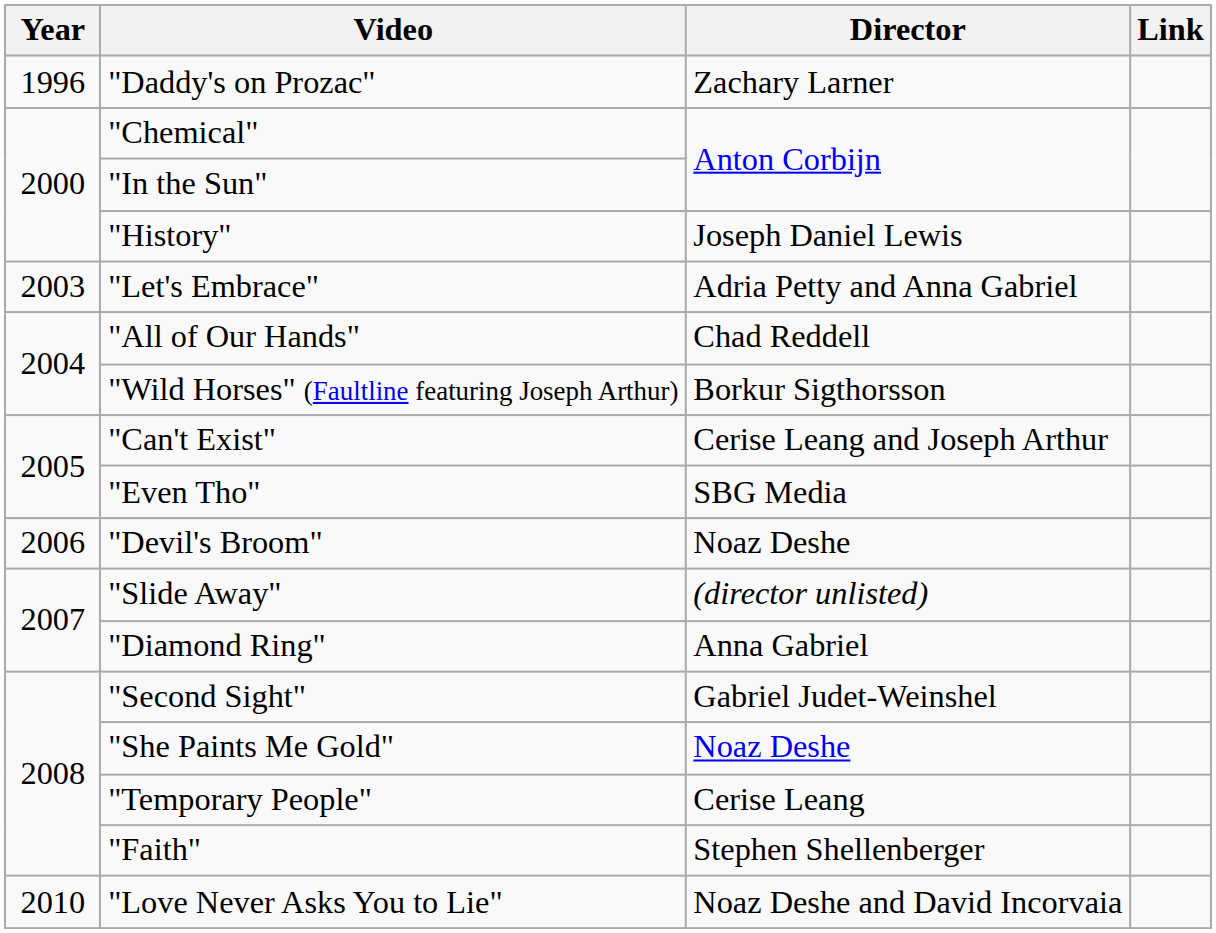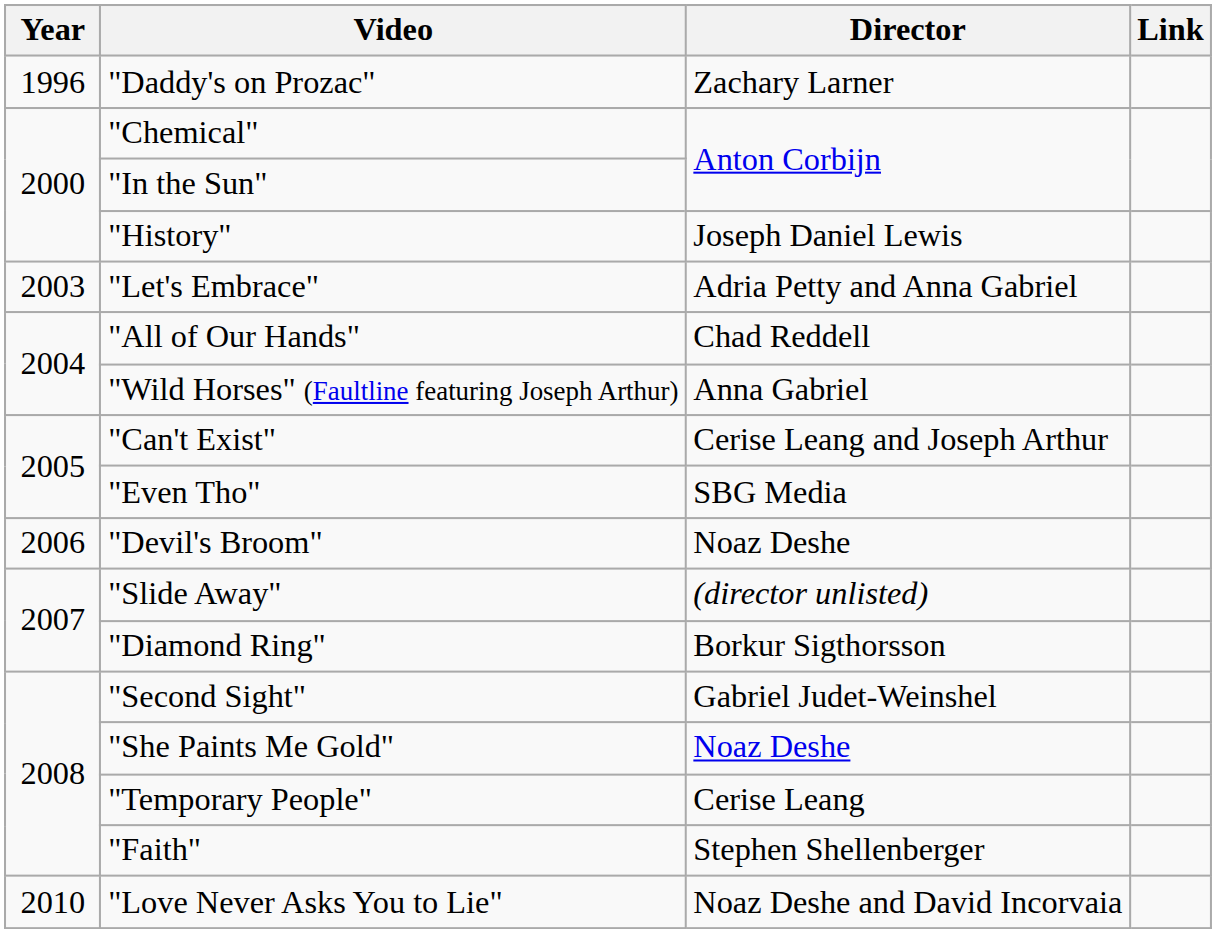(820, 388) Borkur Sigthorsson -> (781, 388) Anna Gabriel
(781, 645) Anna Gabriel -> (820, 645) Borkur Sigthorsson
